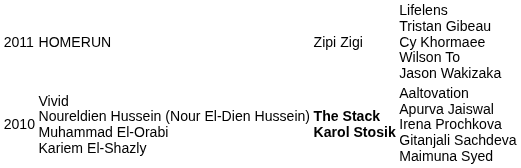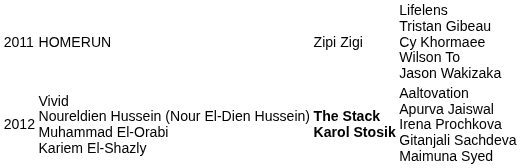(19, 125) 2010 -> (19, 125) 2012
